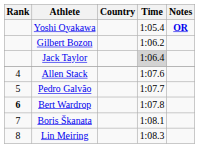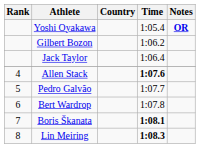(152, 58) lightgrey background -> (152, 58) no background
(152, 74) normal -> (152, 74) bold
(18, 105) bold -> (18, 105) normal
(152, 120) normal -> (152, 120) bold
(152, 136) normal -> (152, 136) bold
